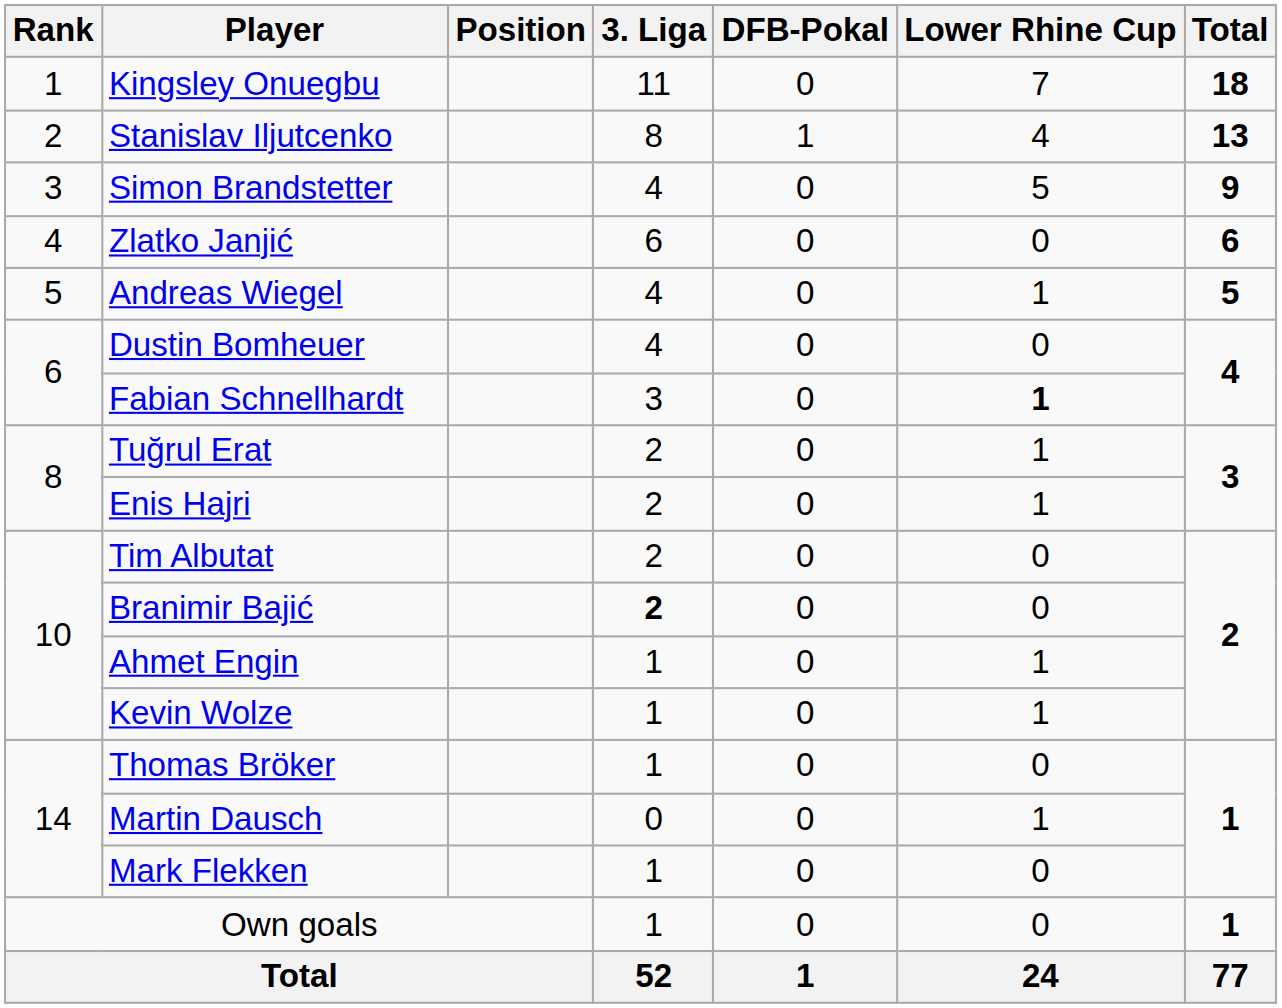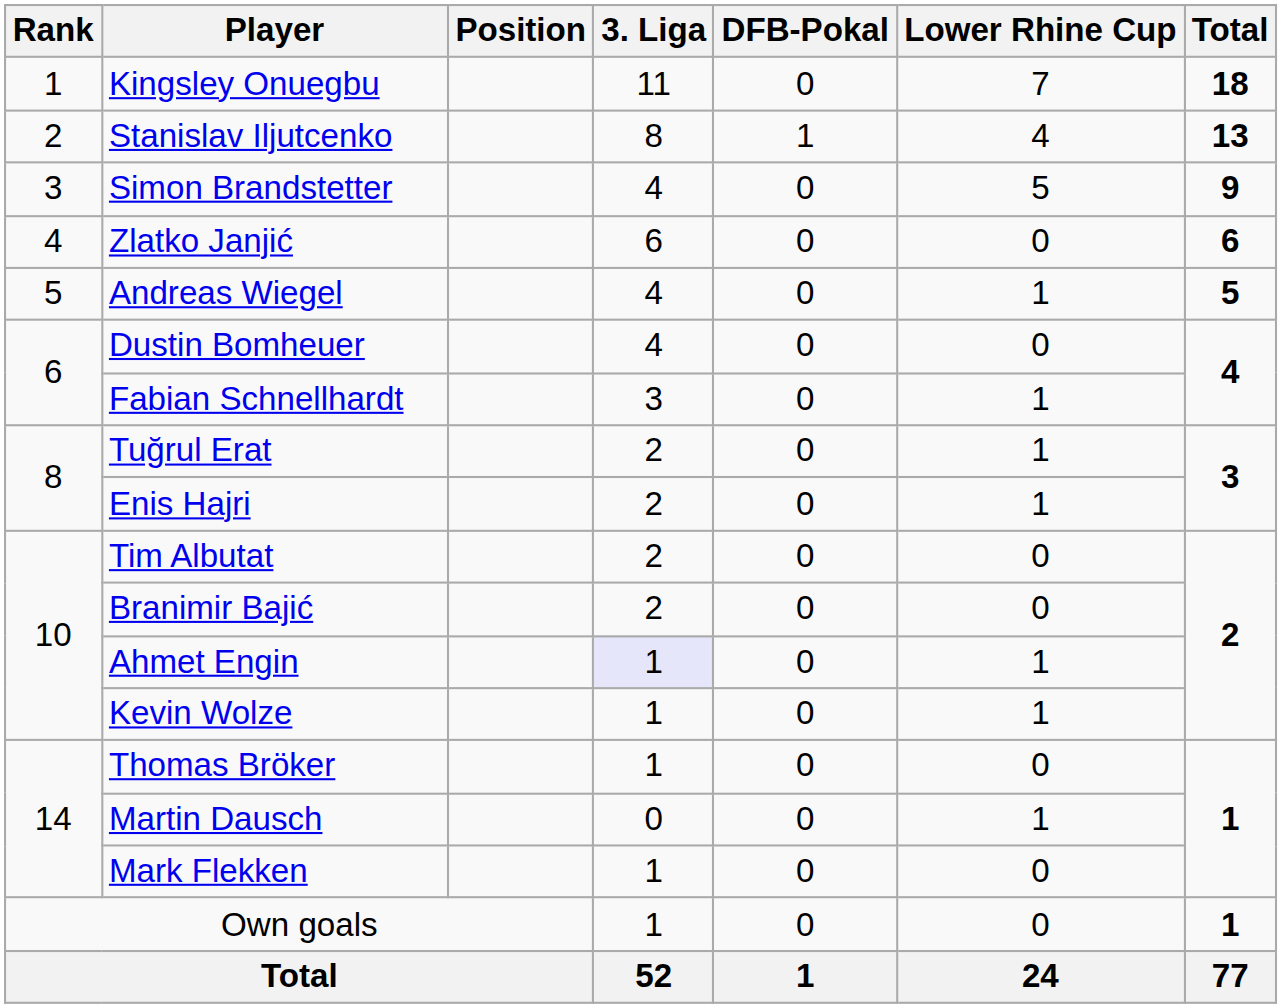(1040, 398) bold -> (1040, 398) normal
(654, 608) bold -> (654, 608) normal
(654, 661) no background -> (654, 661) lavender background
